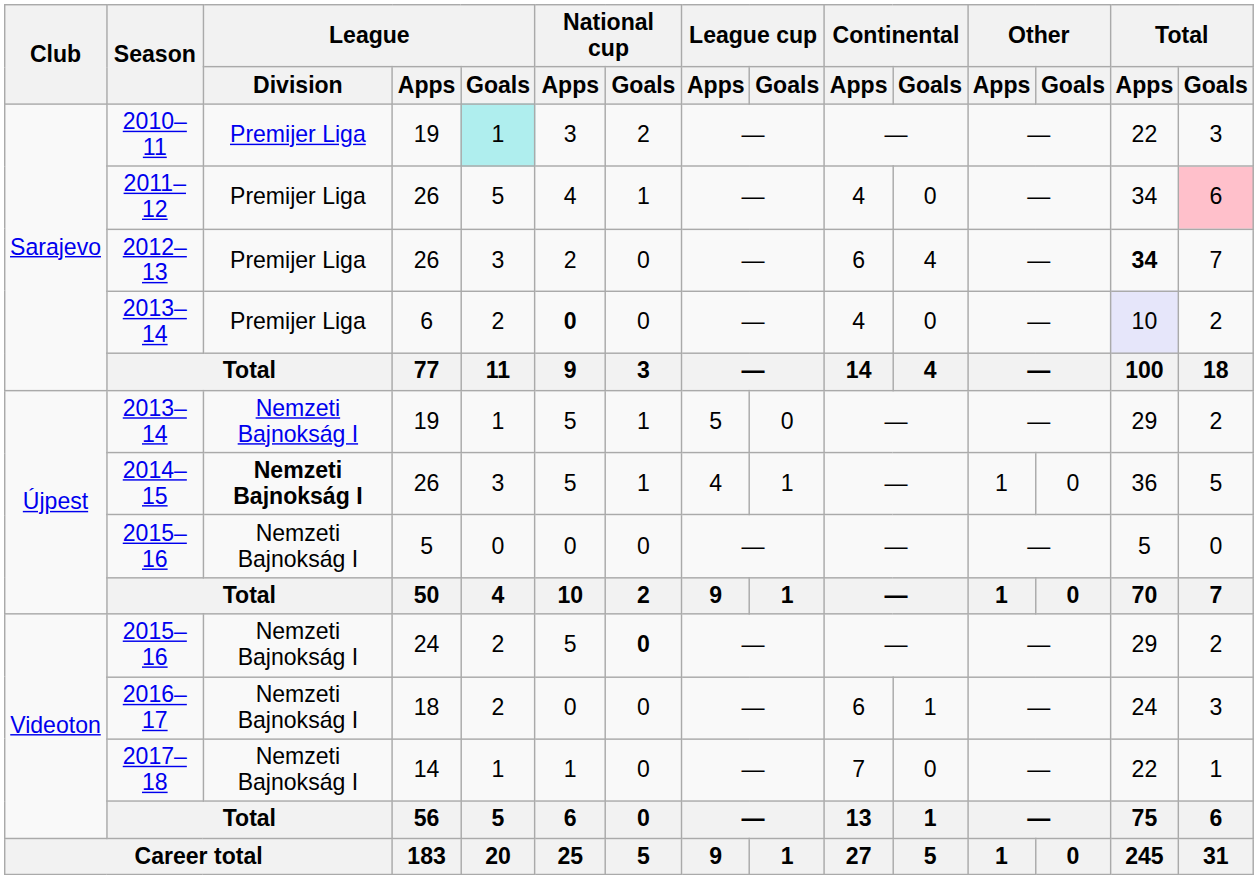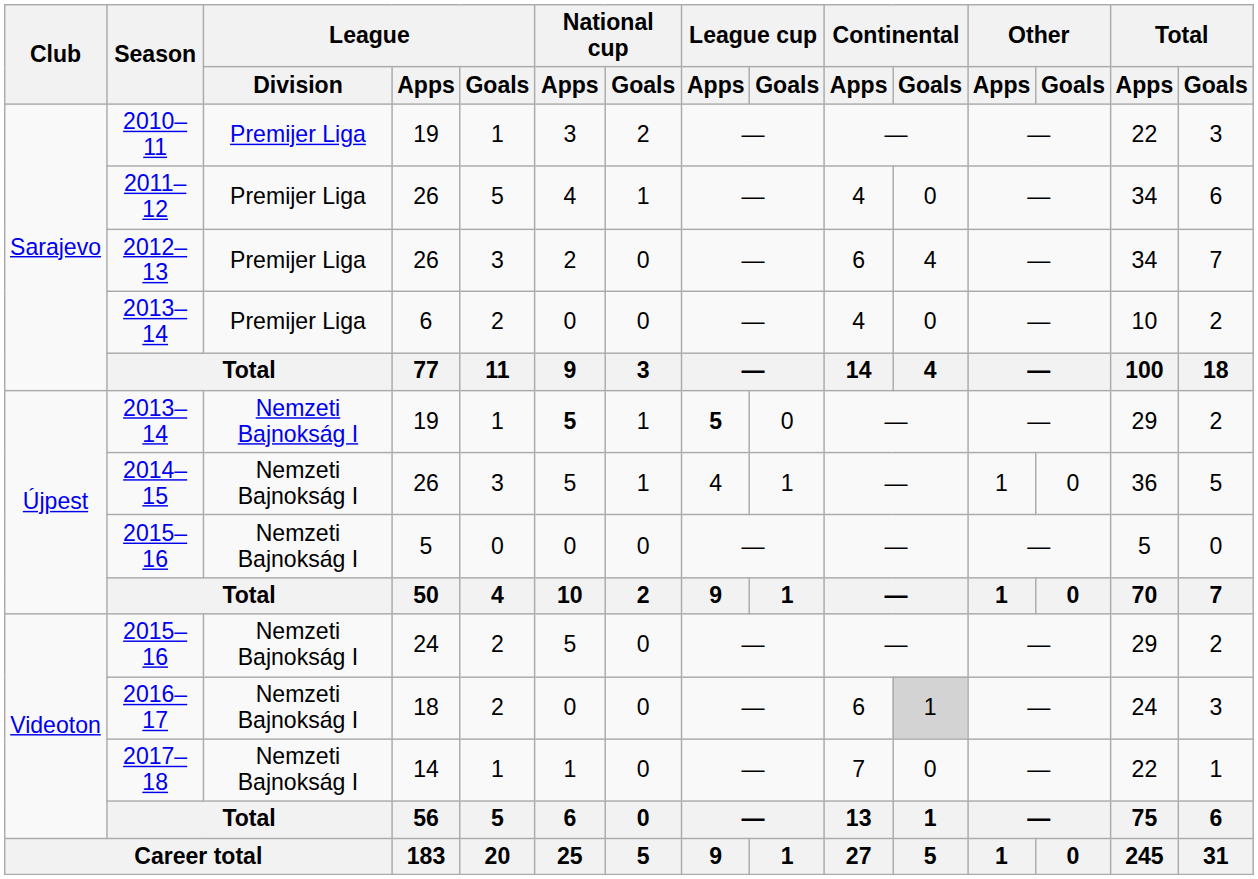(498, 134) paleturquoise background -> (497, 134) no background
(1216, 197) pink background -> (1216, 197) no background
(1144, 259) bold -> (1144, 259) normal
(570, 322) bold -> (570, 322) normal
(1144, 322) lavender background -> (1144, 322) no background
(570, 421) normal -> (570, 421) bold
(716, 421) normal -> (716, 421) bold
(298, 483) bold -> (298, 483) normal
(643, 645) bold -> (643, 645) normal
(930, 707) no background -> (930, 707) lightgrey background
